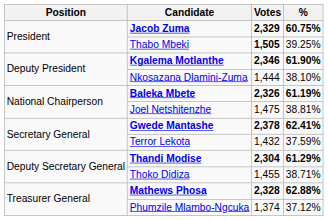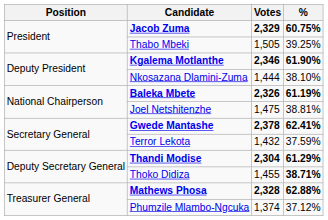(267, 45) bold -> (267, 45) normal
(303, 175) normal -> (303, 175) bold
